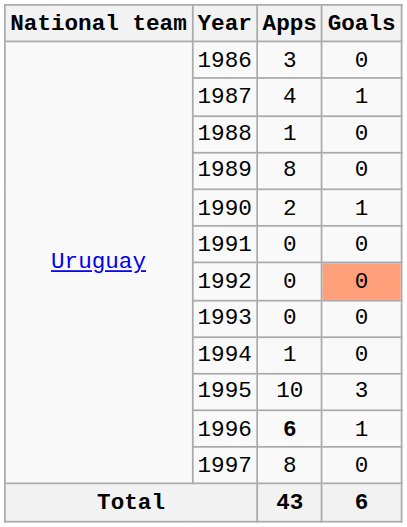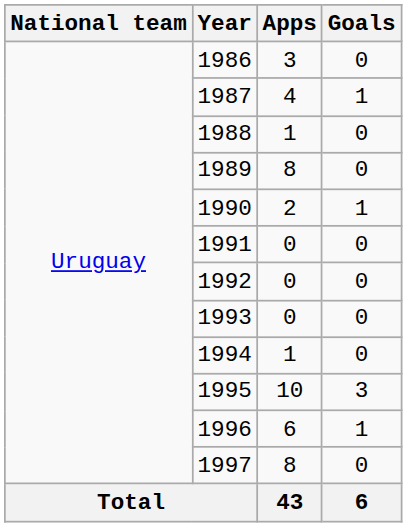(362, 281) lightsalmon background -> (362, 281) no background
(290, 429) bold -> (290, 429) normal
